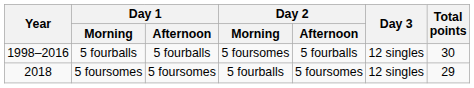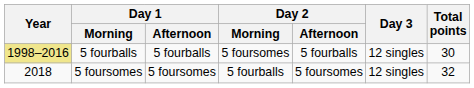(38, 53) no background -> (38, 53) khaki background
(448, 72) 29 -> (448, 72) 32
